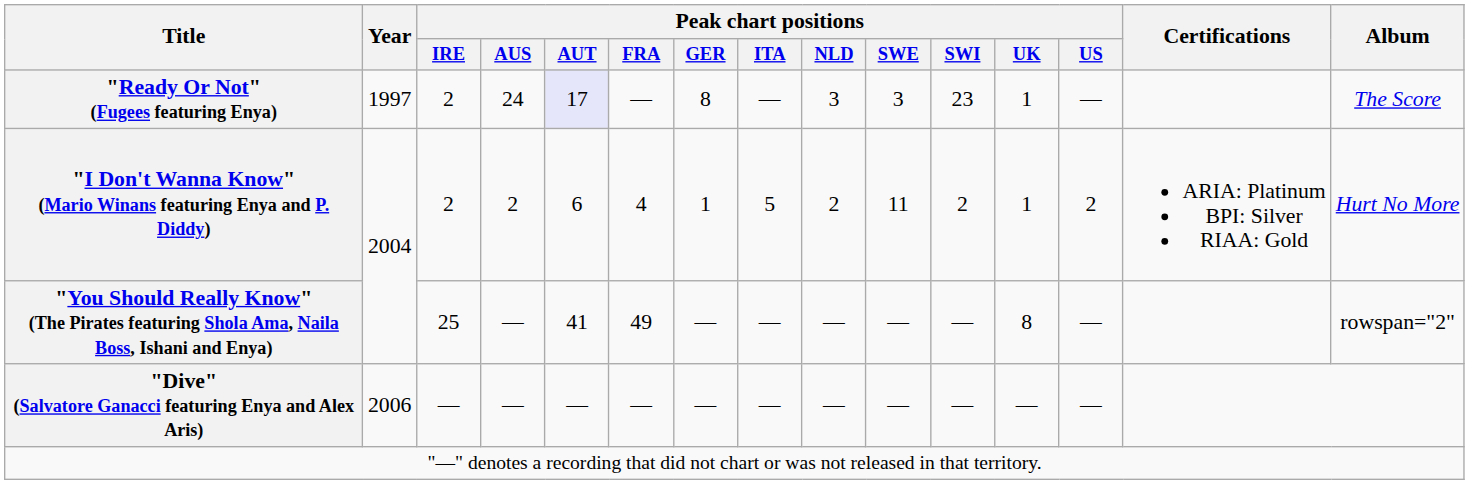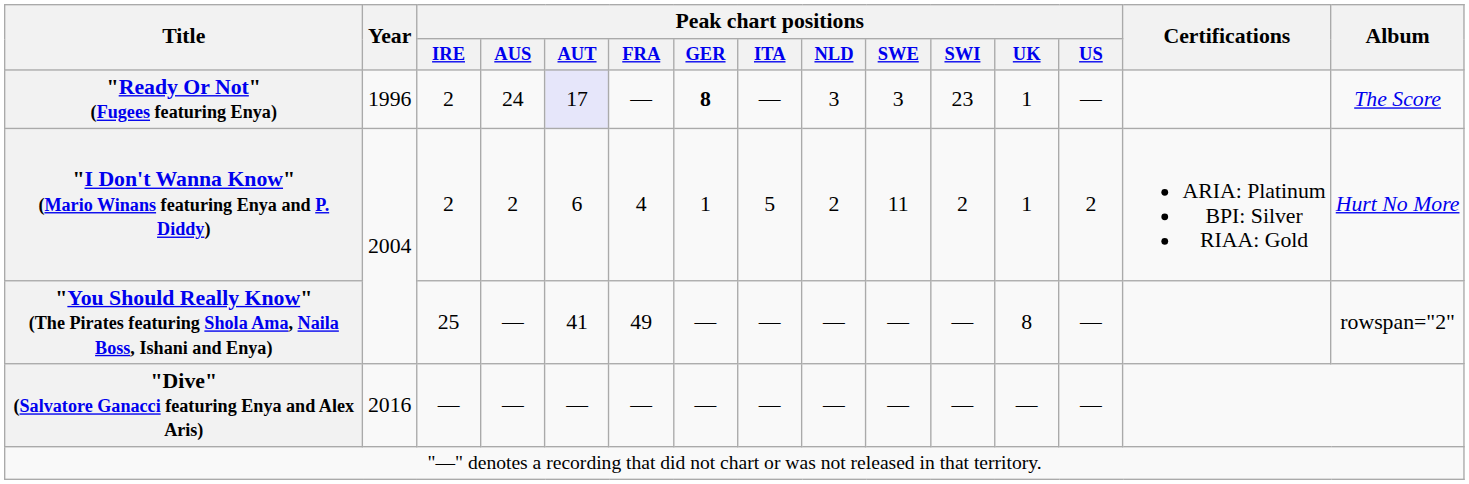(390, 99) 1997 -> (390, 99) 1996
(705, 99) normal -> (705, 99) bold
(390, 405) 2006 -> (390, 405) 2016
